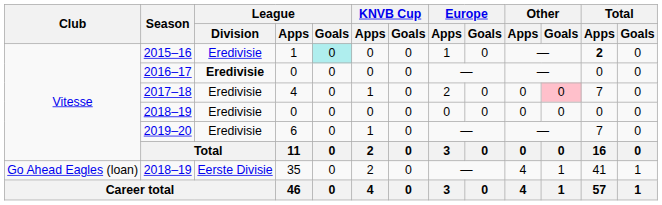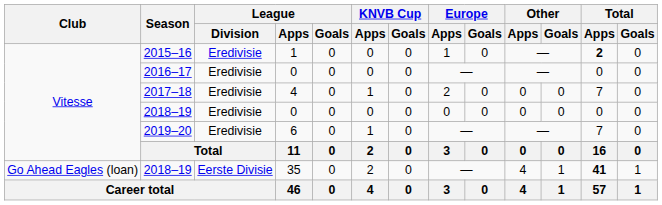(332, 53) paleturquoise background -> (332, 53) no background
(235, 72) bold -> (235, 72) normal
(561, 92) pink background -> (561, 92) no background
(599, 170) normal -> (599, 170) bold
